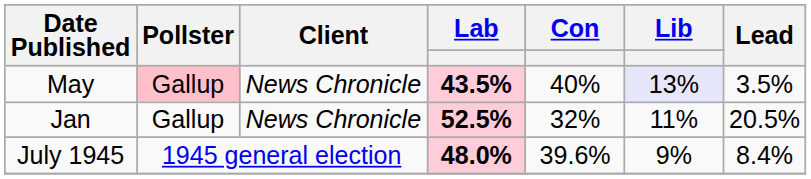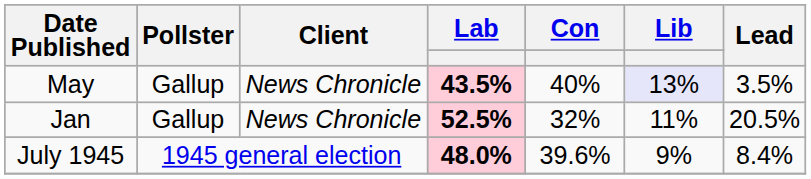(188, 84) pink background -> (188, 84) no background
